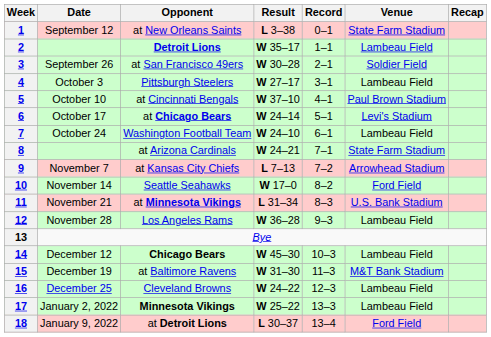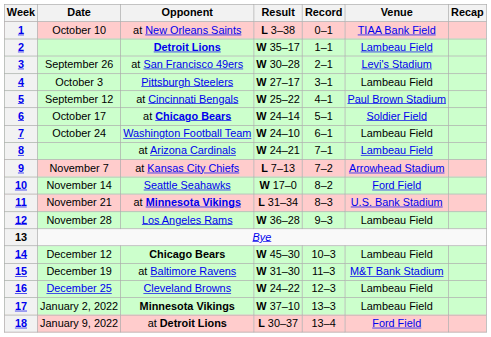(79, 30) September 12 -> (79, 30) October 10
(397, 30) State Farm Stadium -> (397, 30) TIAA Bank Field
(397, 64) Soldier Field -> (397, 64) Levi's Stadium
(79, 99) October 10 -> (79, 99) September 12
(278, 99) W 37–10 -> (278, 99) W 25–22
(397, 116) Levi's Stadium -> (397, 116) Soldier Field
(397, 151) State Farm Stadium -> (397, 151) Lambeau Field
(278, 306) W 25–22 -> (278, 306) W 37–10
